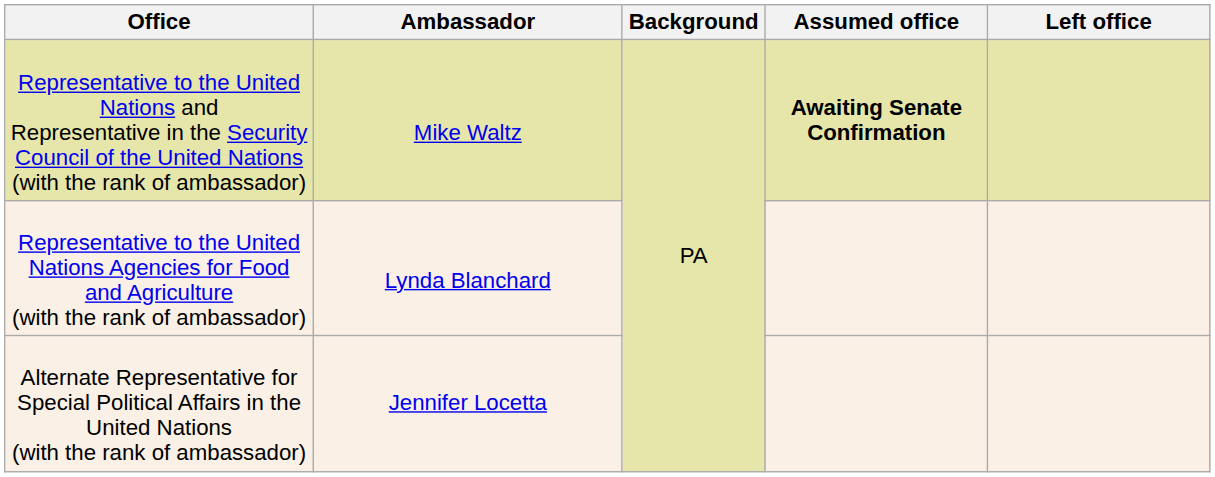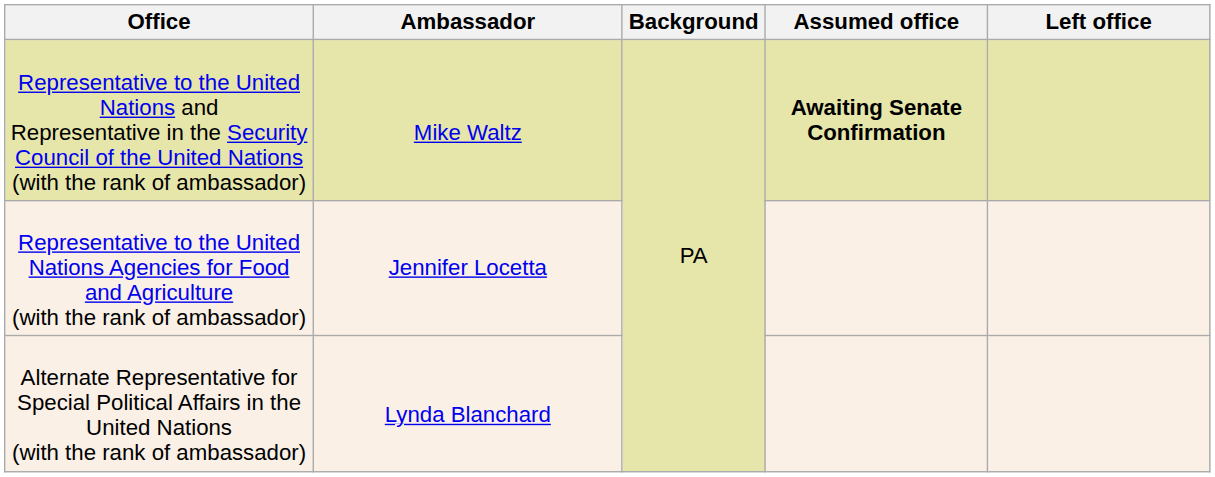(468, 280) Lynda Blanchard -> (468, 267) Jennifer Locetta
(468, 403) Jennifer Locetta -> (468, 415) Lynda Blanchard
